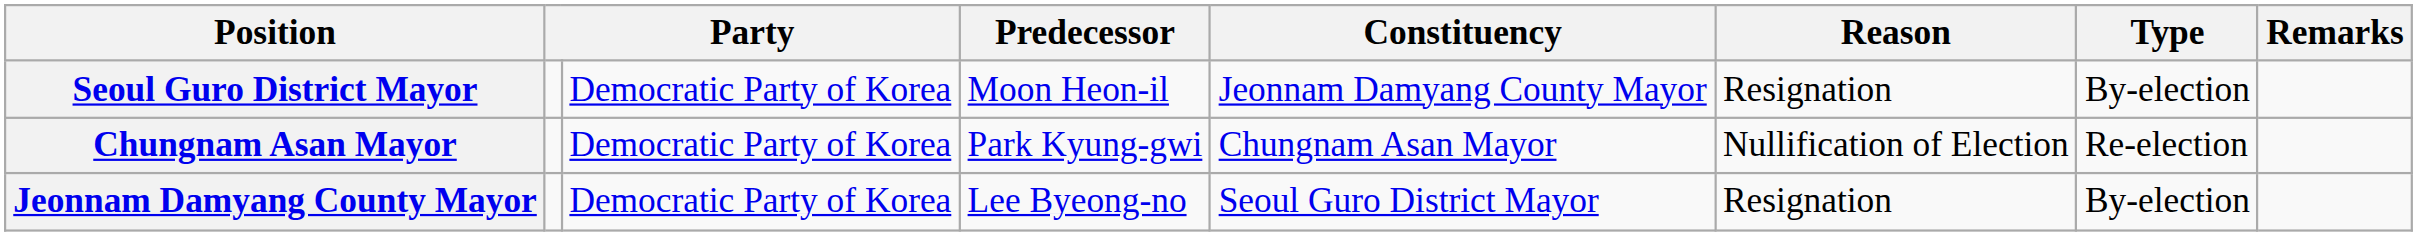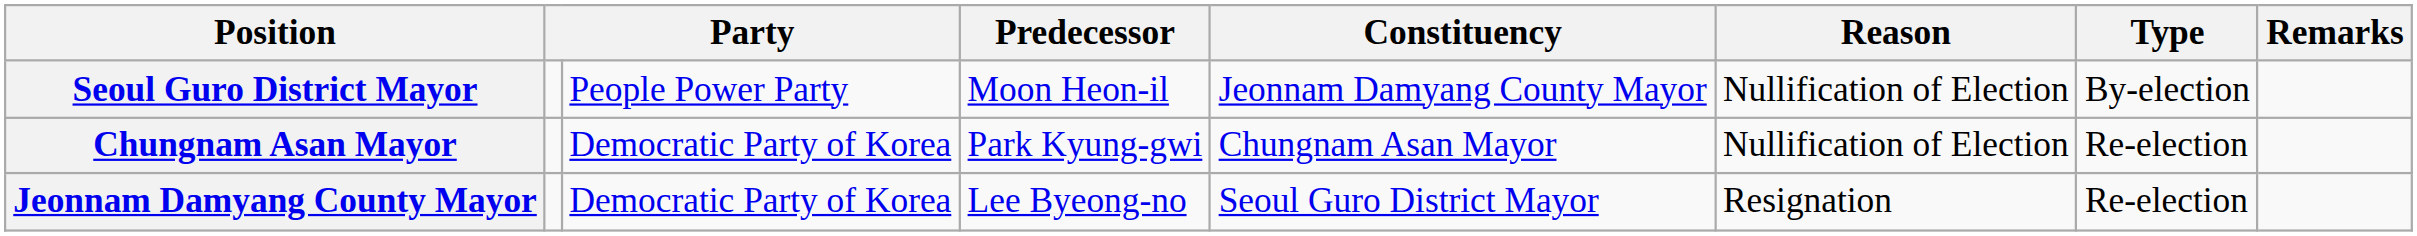(760, 88) Democratic Party of Korea -> (709, 88) People Power Party
(1807, 88) Resignation -> (1896, 88) Nullification of Election
(2167, 200) By-election -> (2166, 200) Re-election
